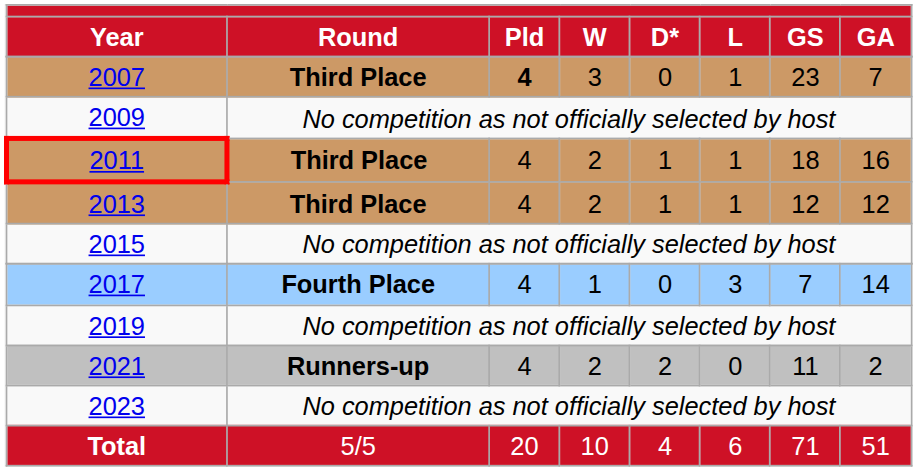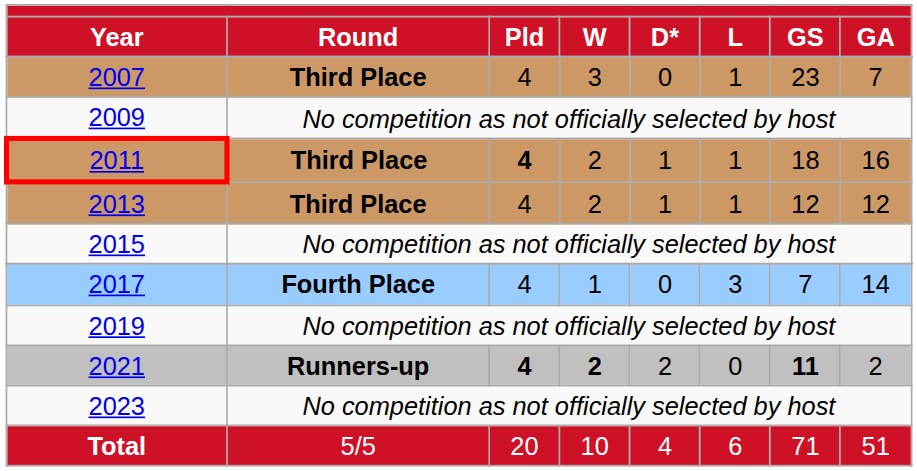(524, 77) bold -> (524, 77) normal
(524, 161) normal -> (524, 161) bold
(524, 365) normal -> (524, 365) bold
(595, 365) normal -> (595, 365) bold
(805, 365) normal -> (805, 365) bold
